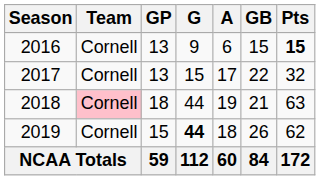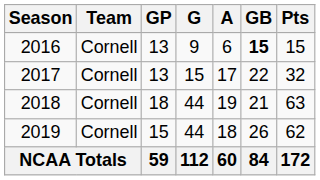(259, 47) normal -> (259, 47) bold
(295, 47) bold -> (295, 47) normal
(109, 103) pink background -> (109, 103) no background
(194, 132) bold -> (194, 132) normal
